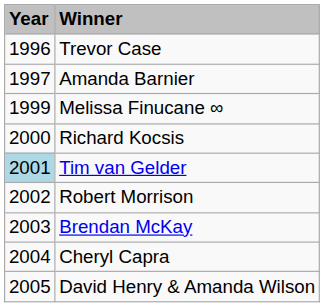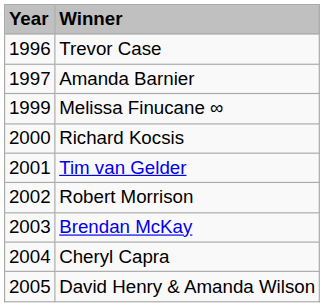(30, 167) lightblue background -> (30, 167) no background
